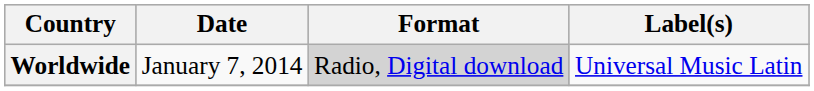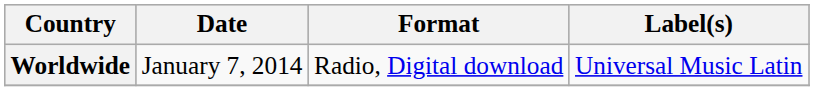(439, 64) lightgrey background -> (439, 64) no background
